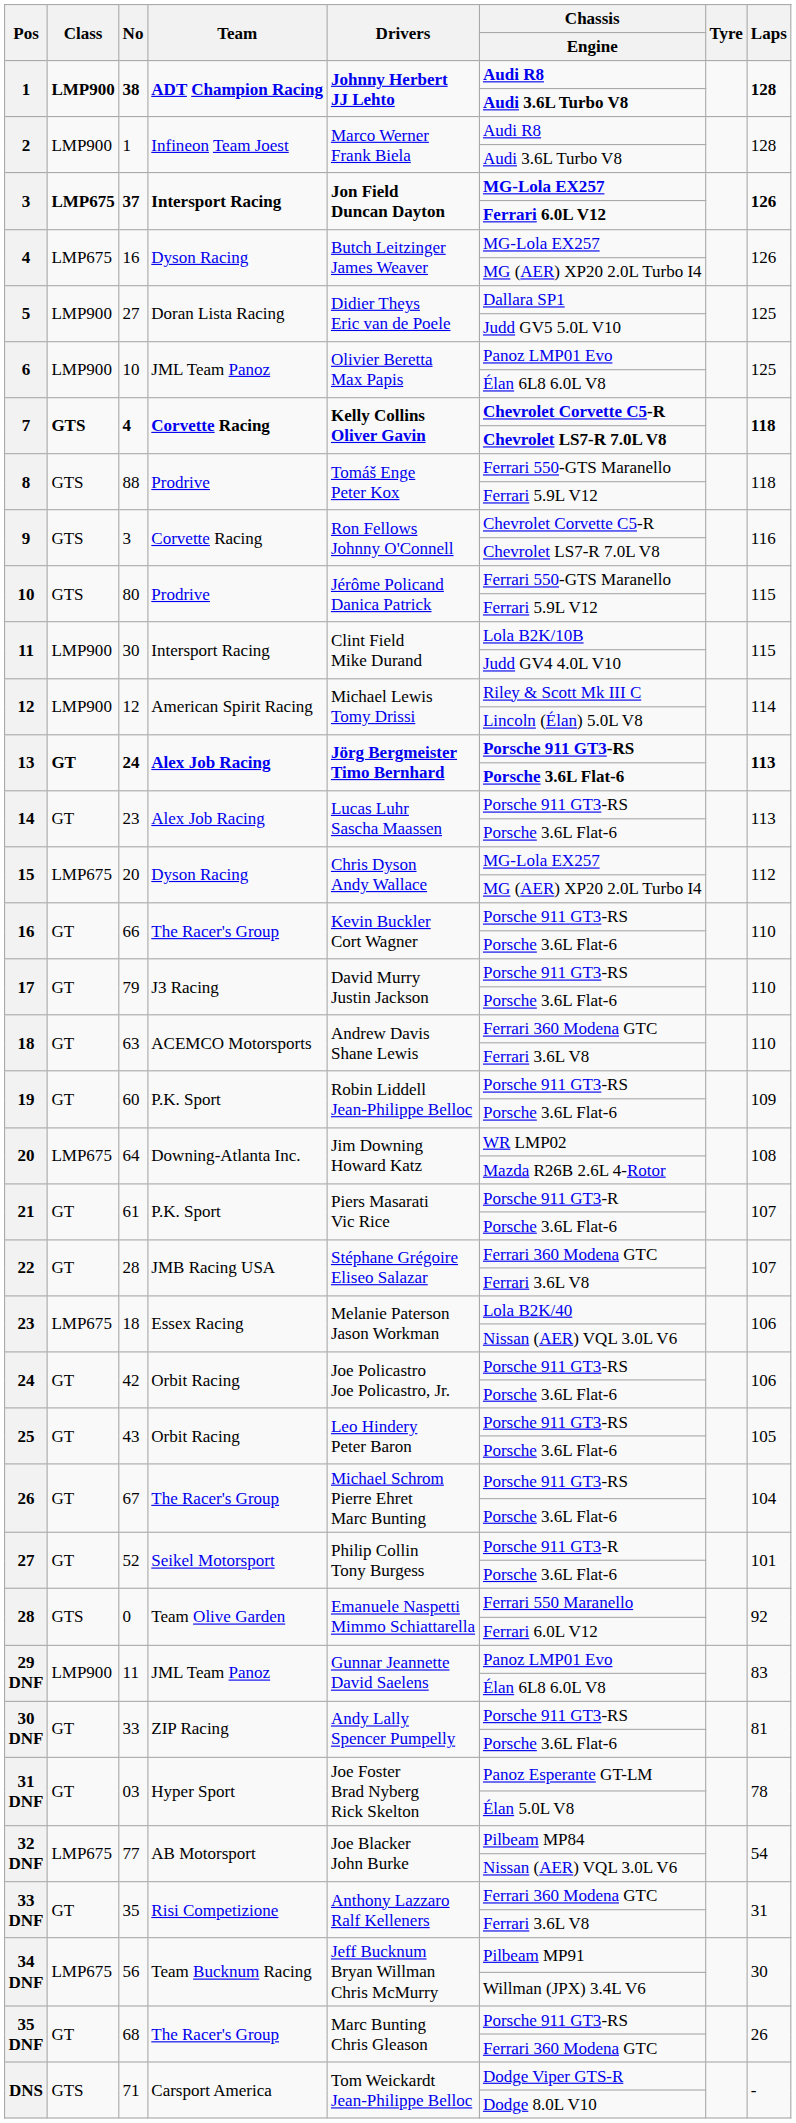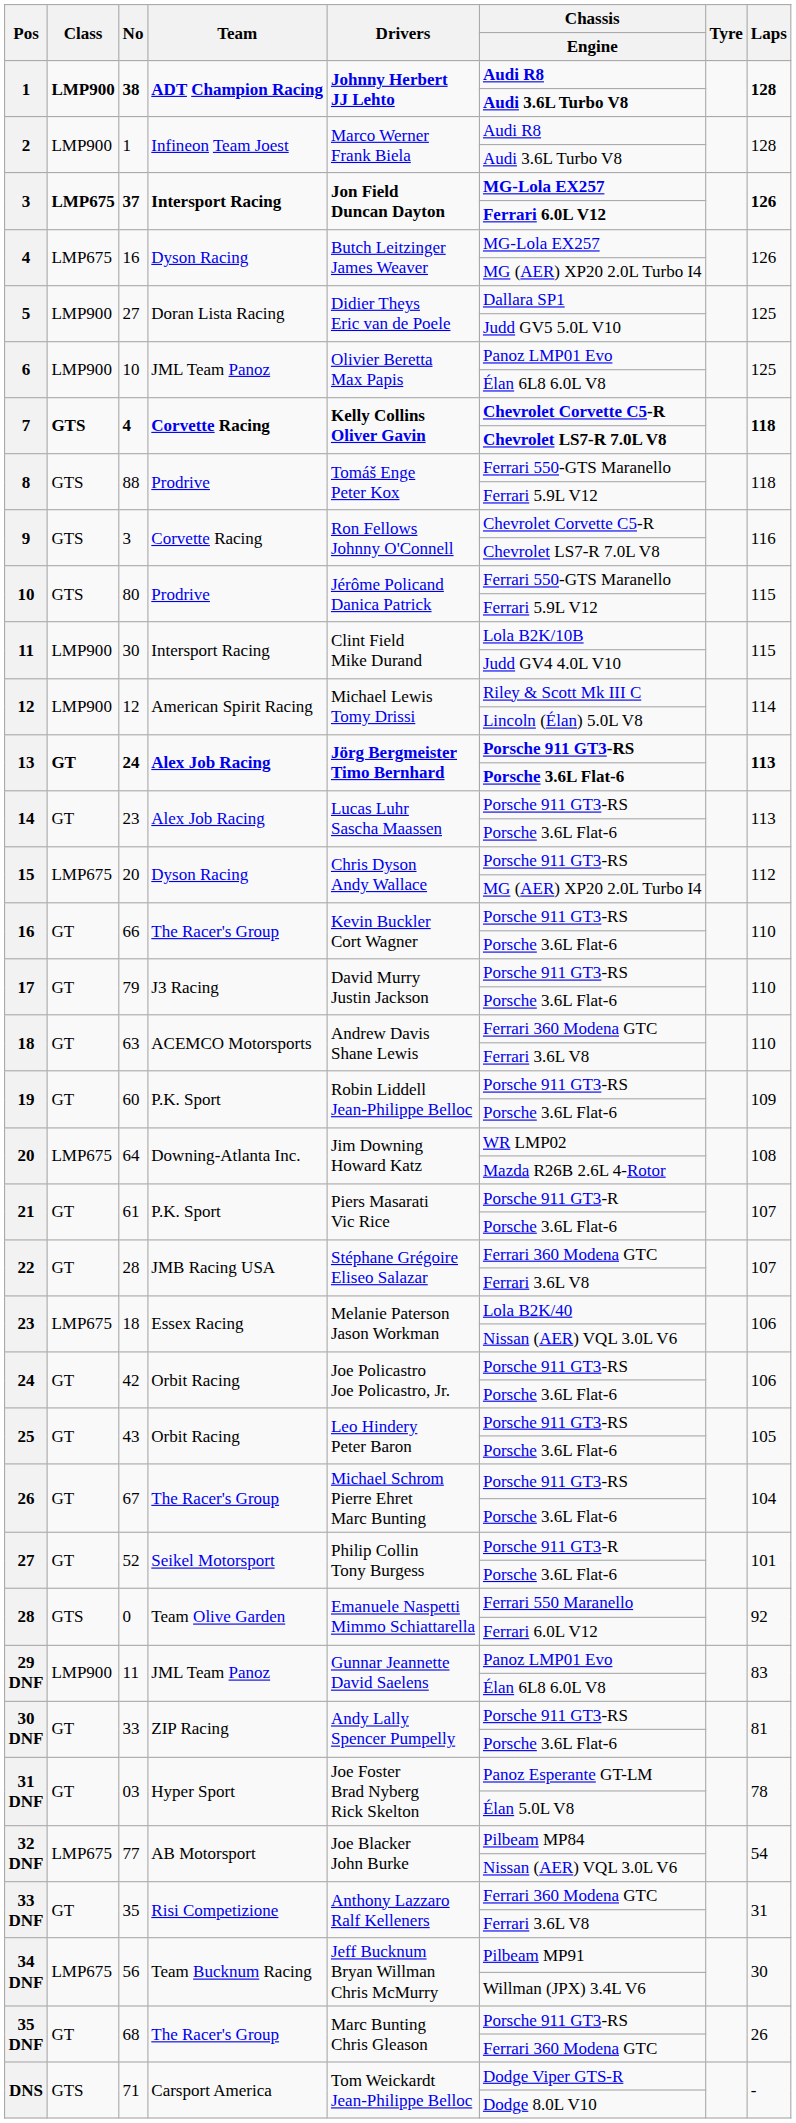(541, 860) MG-Lola EX257 -> (555, 860) Porsche 911 GT3-RS
